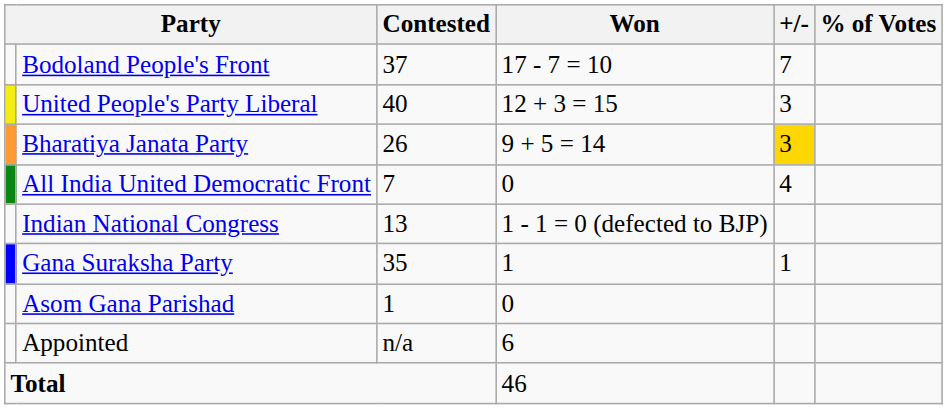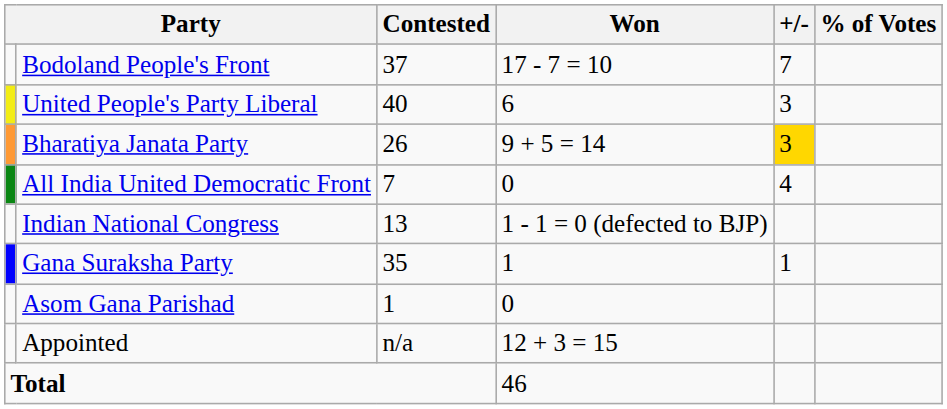(560, 104) 12 + 3 = 15 -> (508, 104) 6
(508, 343) 6 -> (560, 343) 12 + 3 = 15
